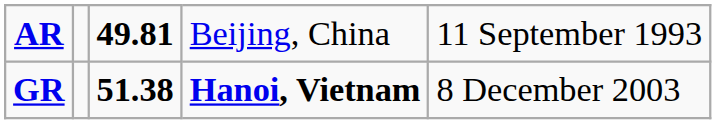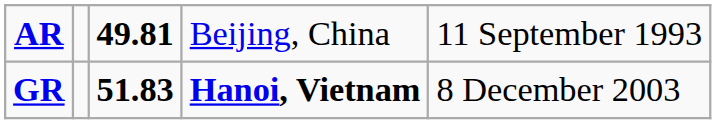(135, 89) 51.38 -> (135, 89) 51.83
